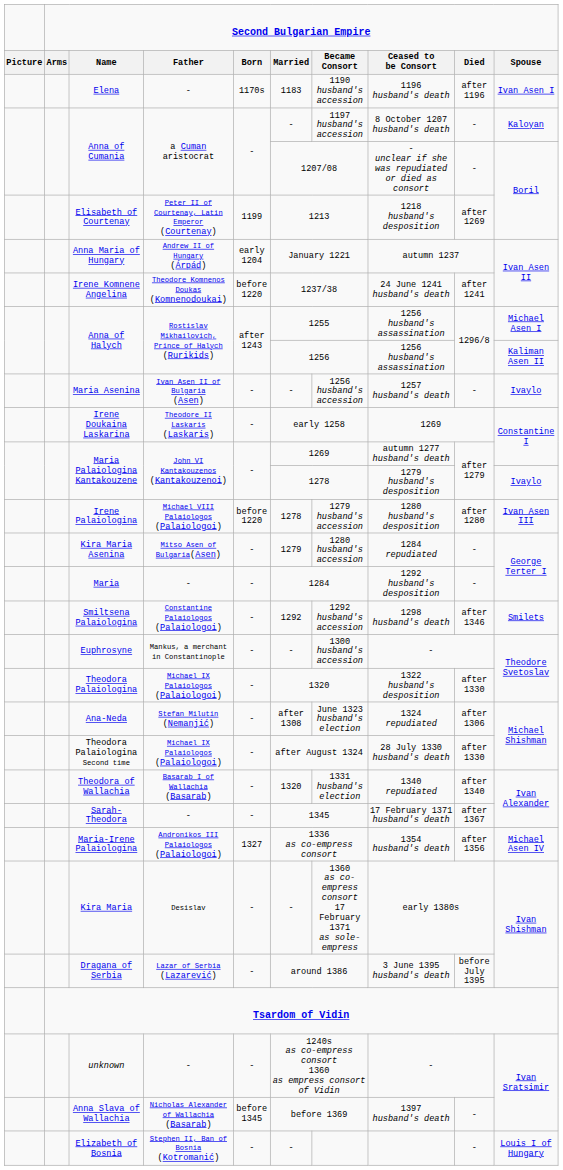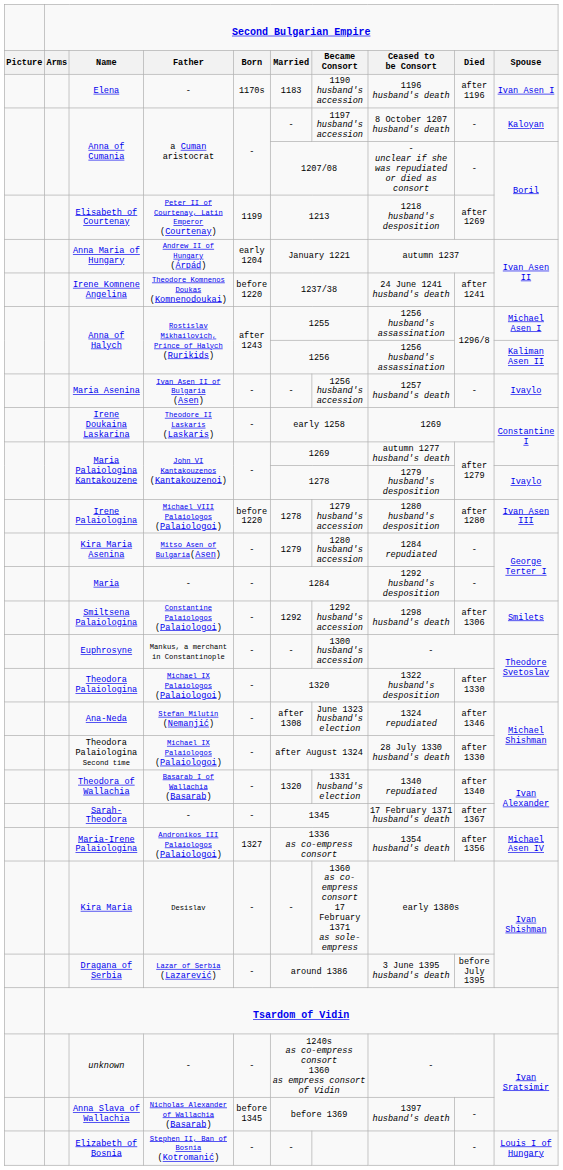(474, 618) after 1346 -> (474, 618) after 1306
(474, 719) after 1306 -> (474, 719) after 1346
